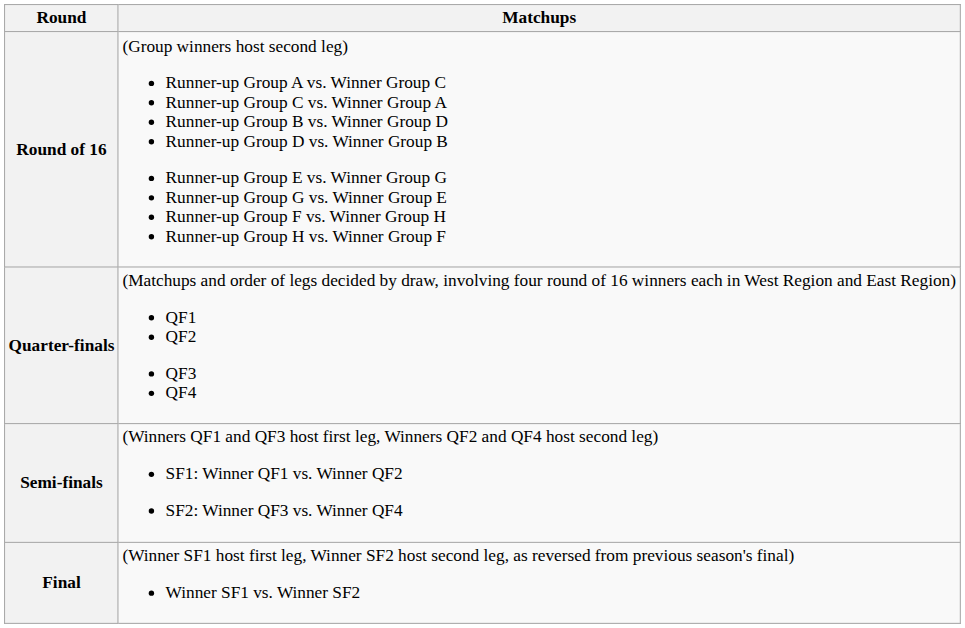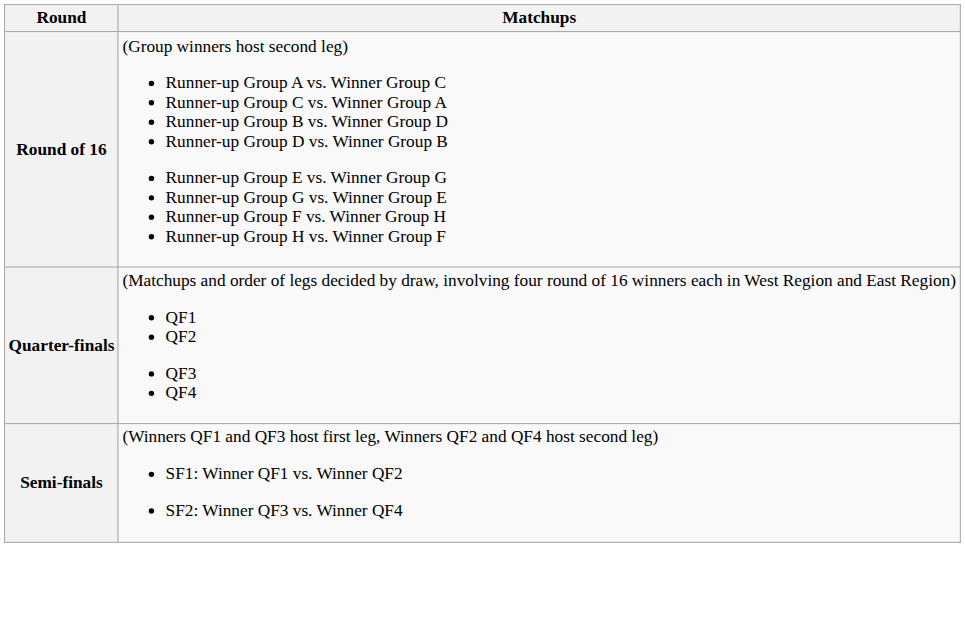- row: (61, 582)
